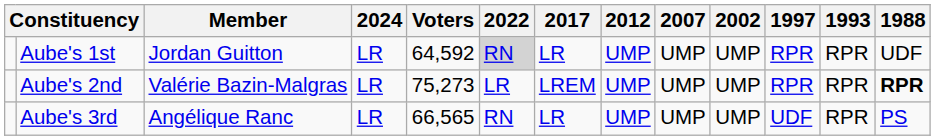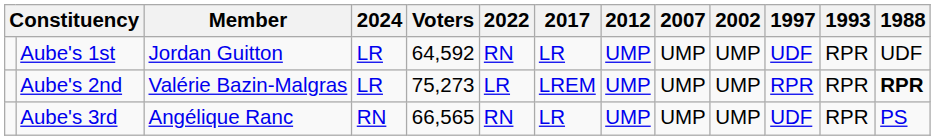(499, 53) lightgrey background -> (499, 53) no background
(792, 53) RPR -> (791, 53) UDF
(370, 118) LR -> (372, 118) RN
